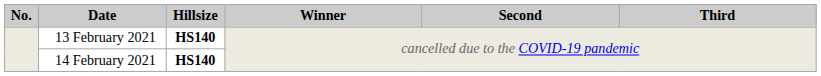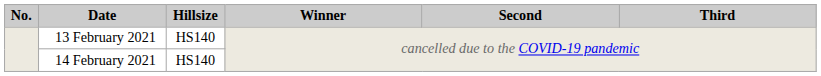(195, 37) bold -> (195, 37) normal
(195, 60) bold -> (195, 60) normal
